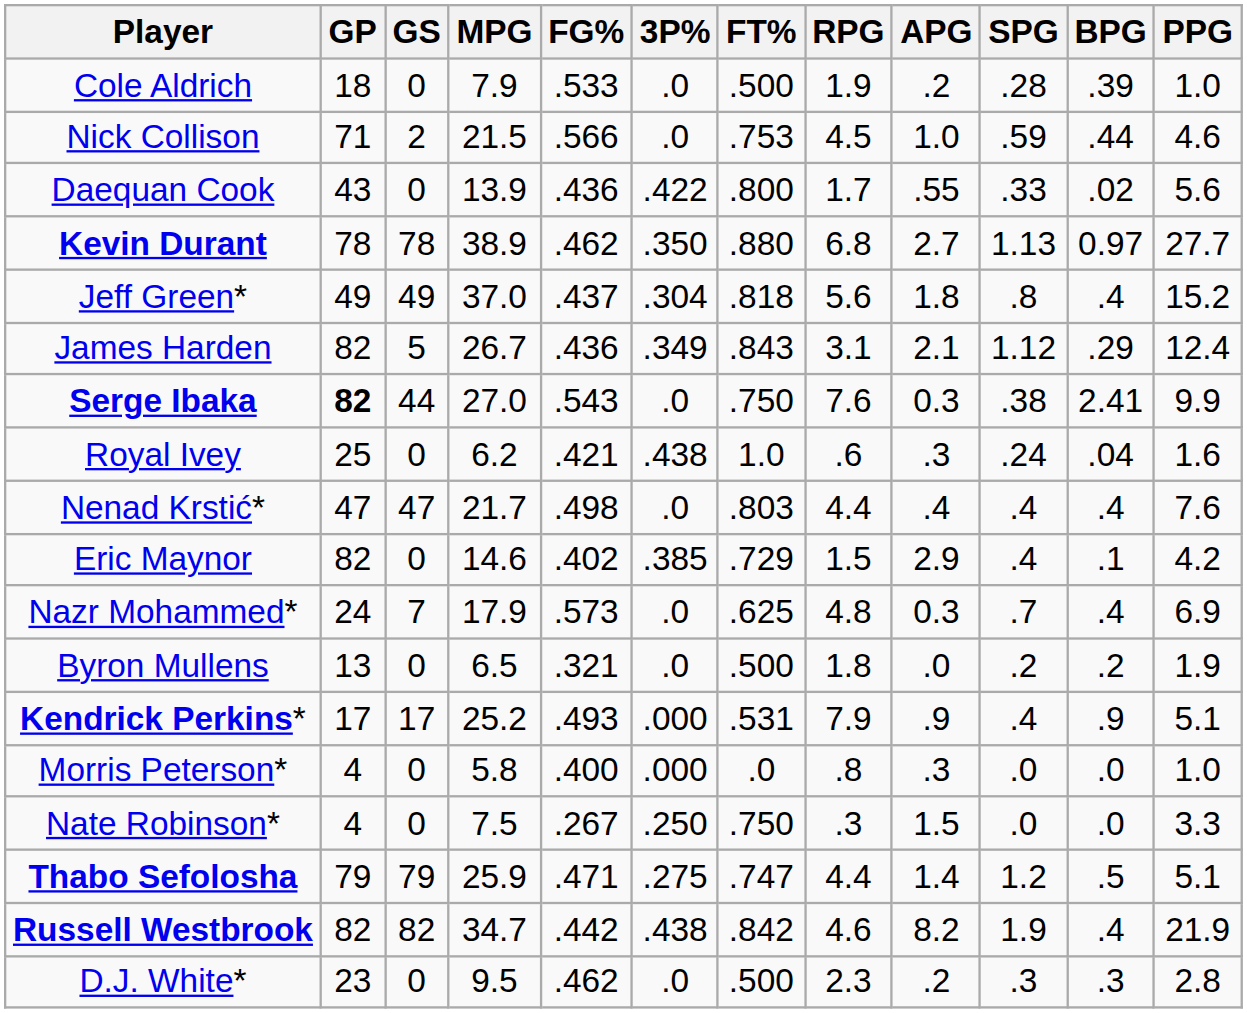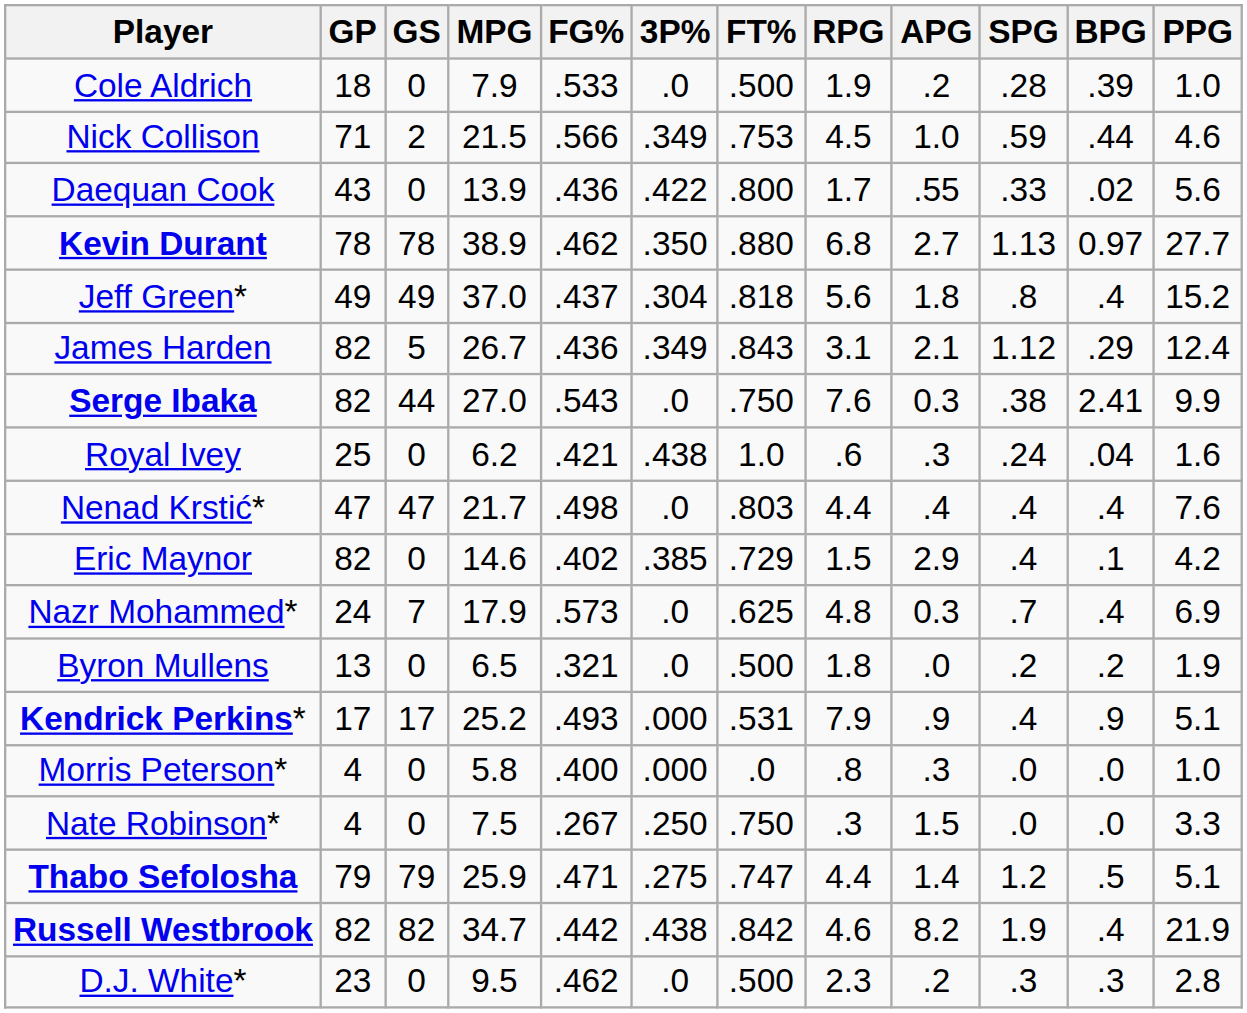(675, 138) .0 -> (675, 138) .349
(353, 401) bold -> (353, 401) normal
